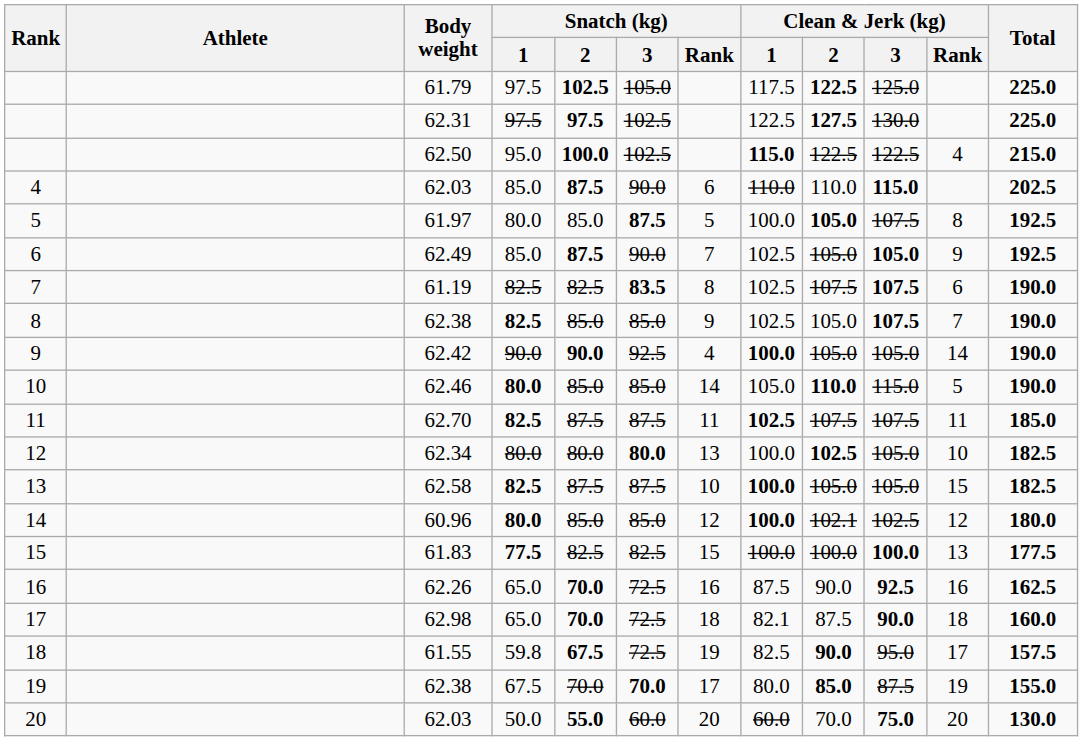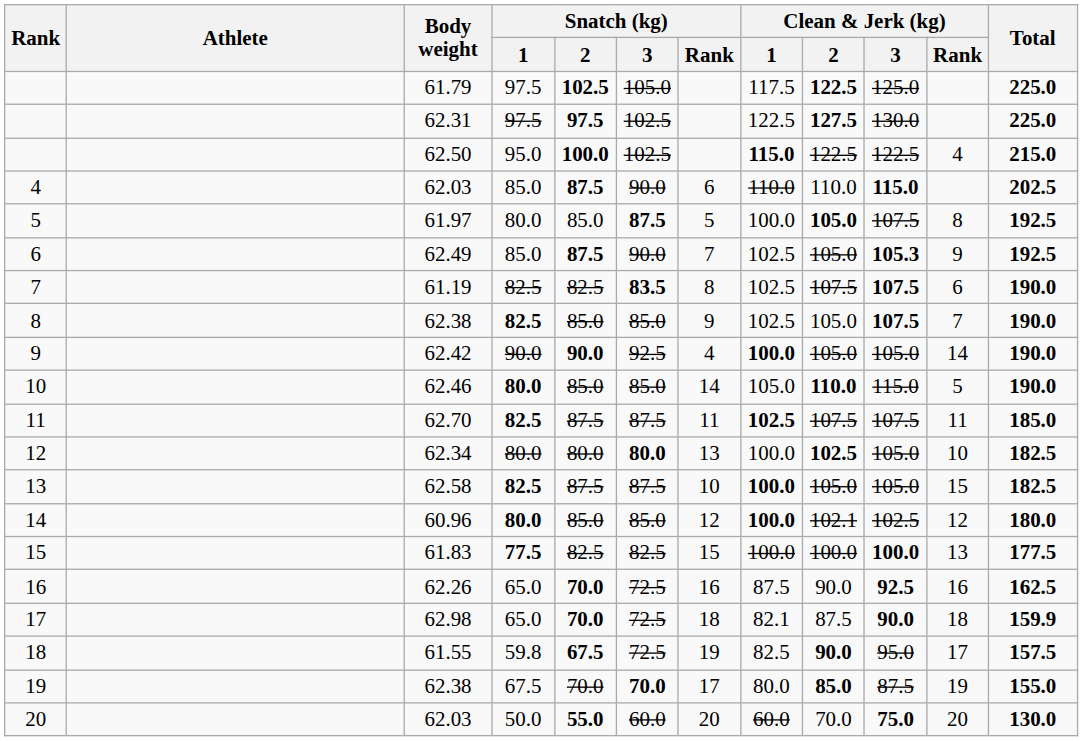(896, 253) 105.0 -> (896, 253) 105.3
(1033, 619) 160.0 -> (1033, 619) 159.9
